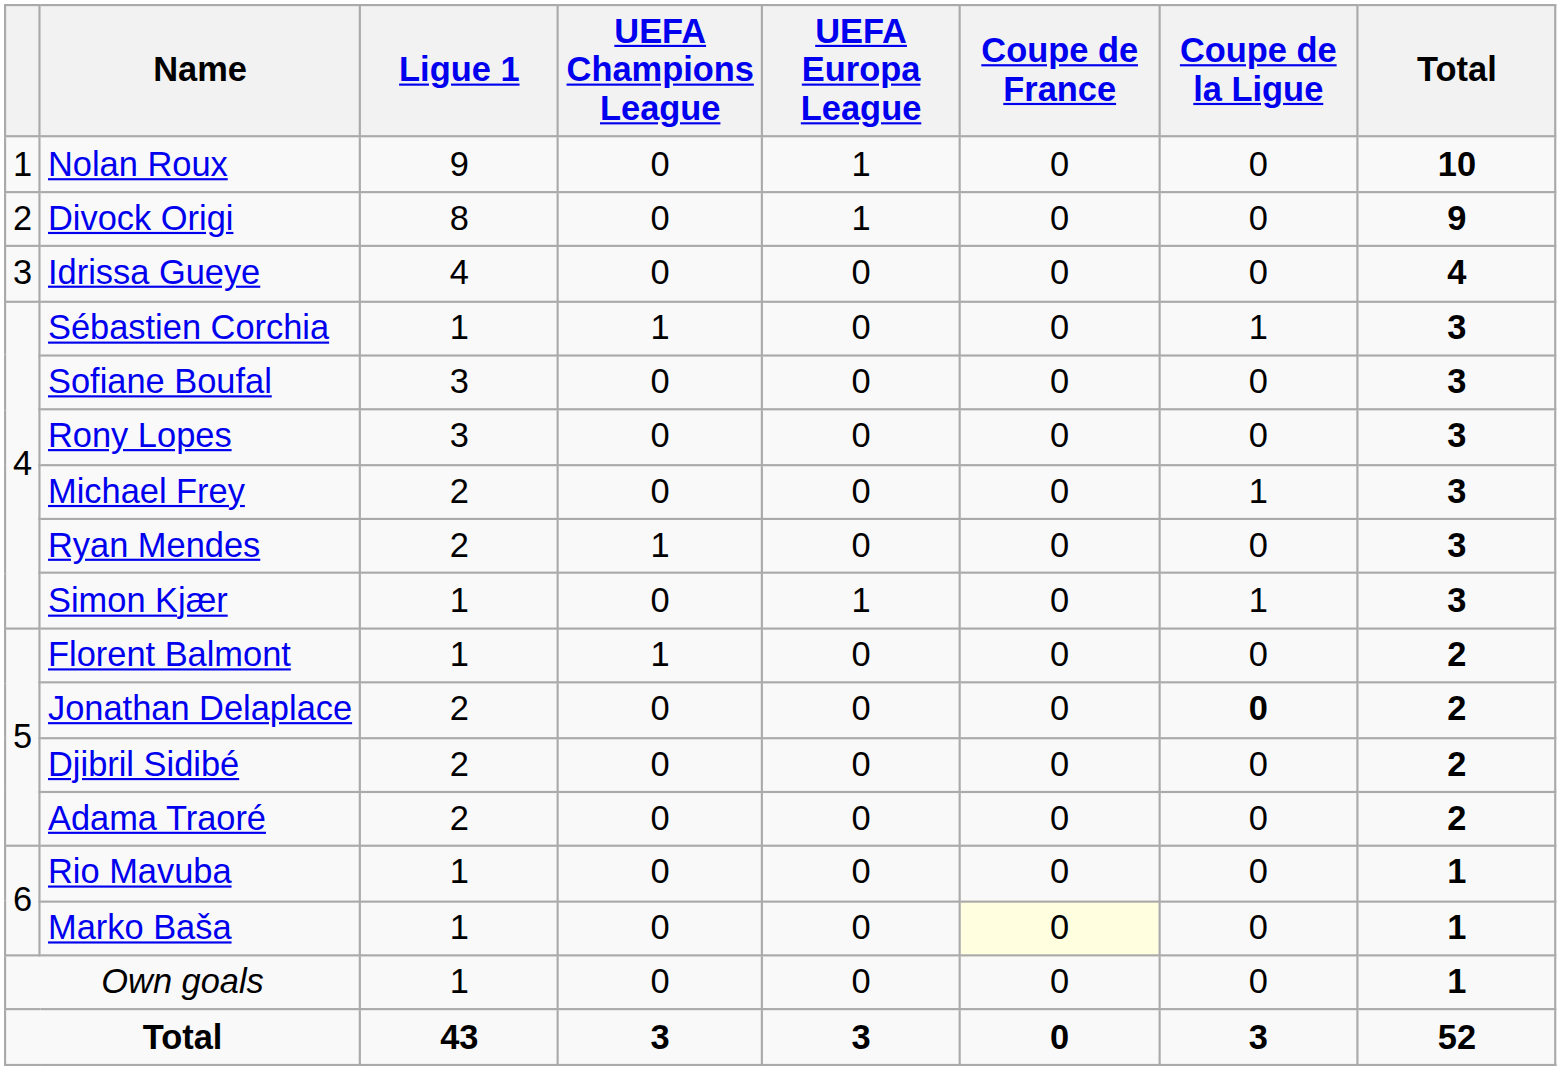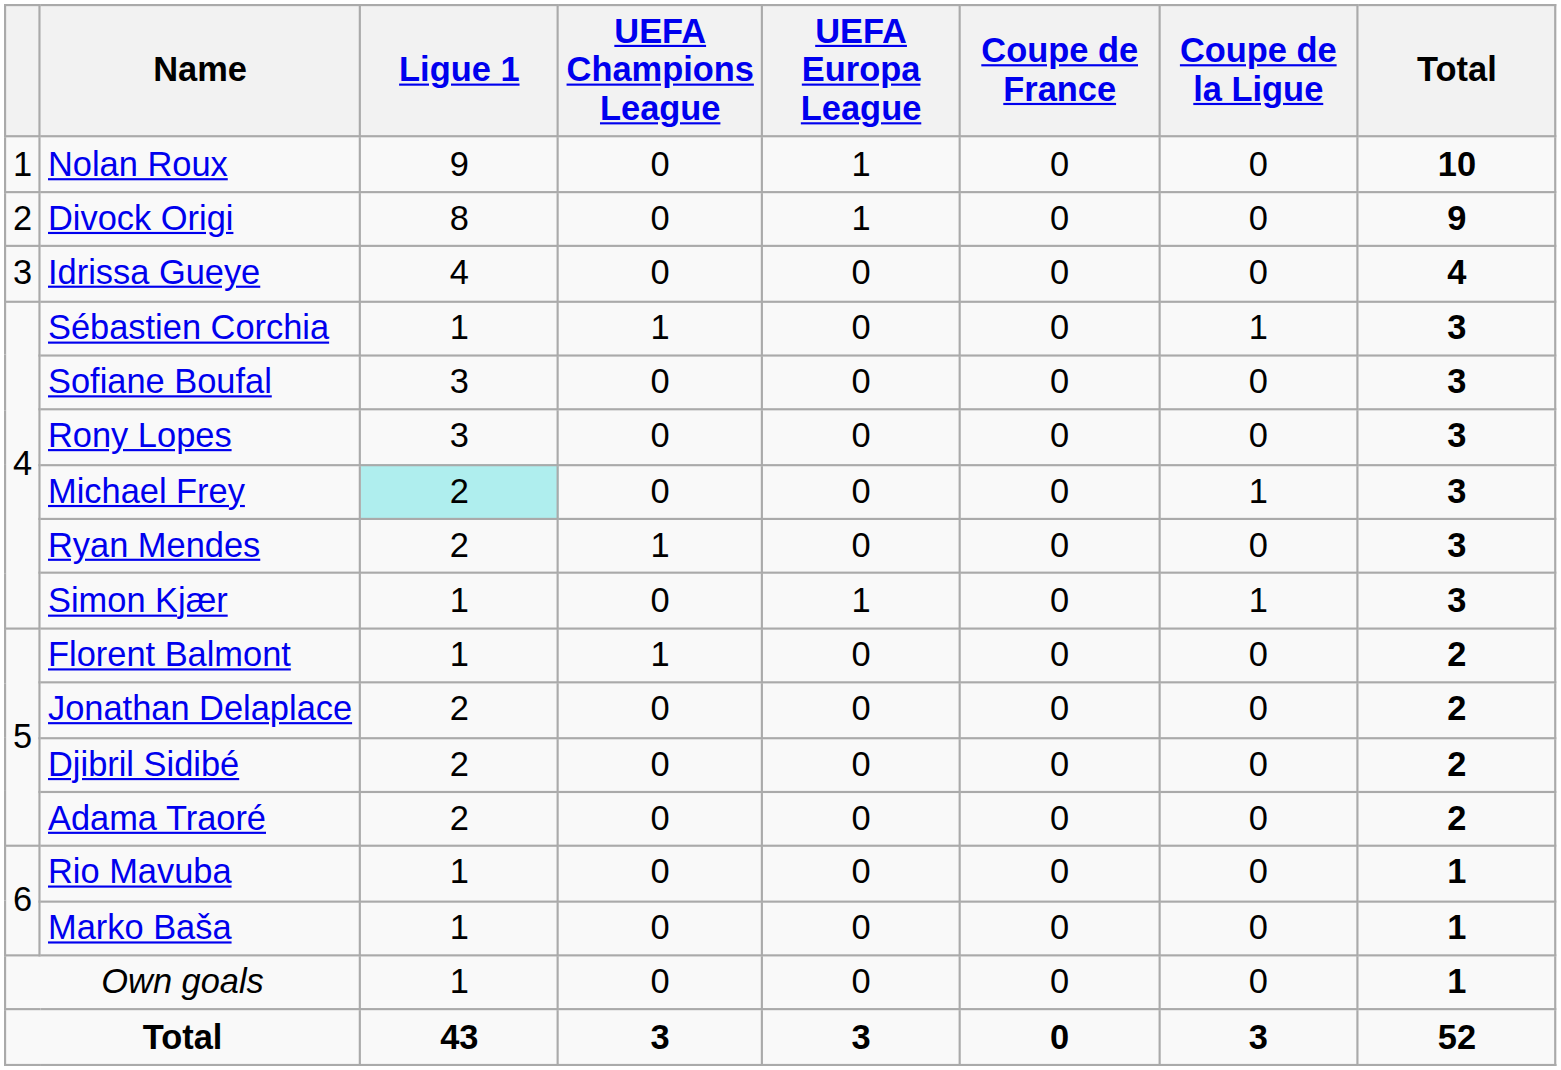(459, 491) no background -> (459, 491) paleturquoise background
(1258, 709) bold -> (1258, 709) normal
(1060, 927) lightyellow background -> (1060, 927) no background
